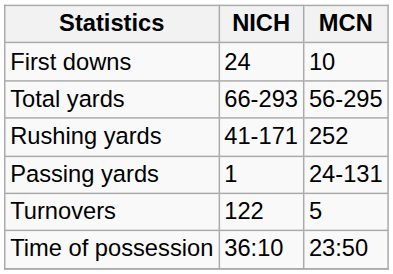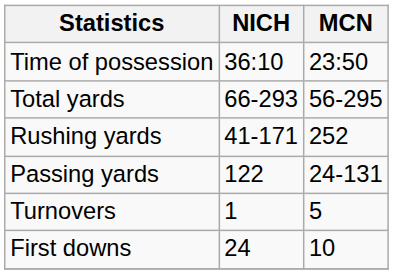rows swapped: (71, 61) <-> (112, 249)
(231, 174) 1 -> (244, 174) 122
(244, 211) 122 -> (231, 211) 1
